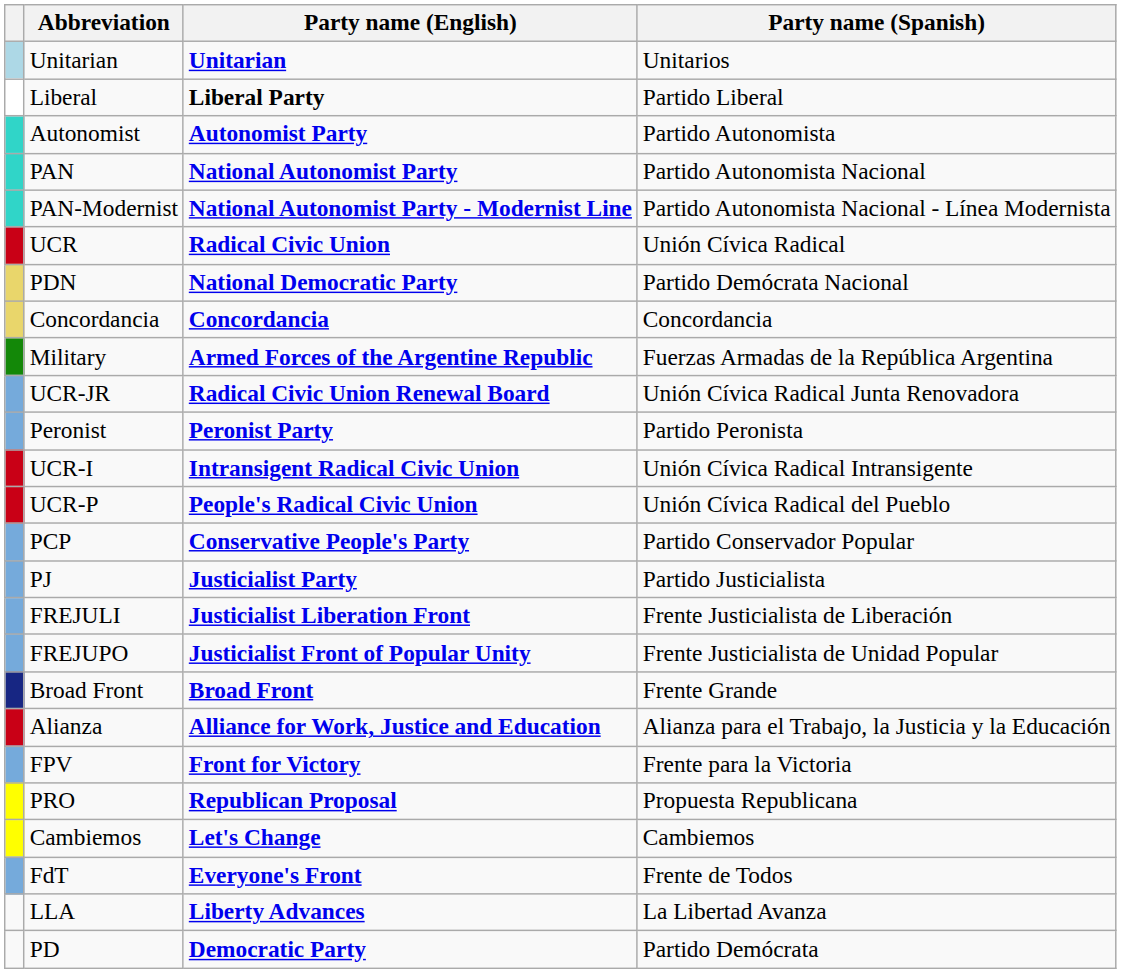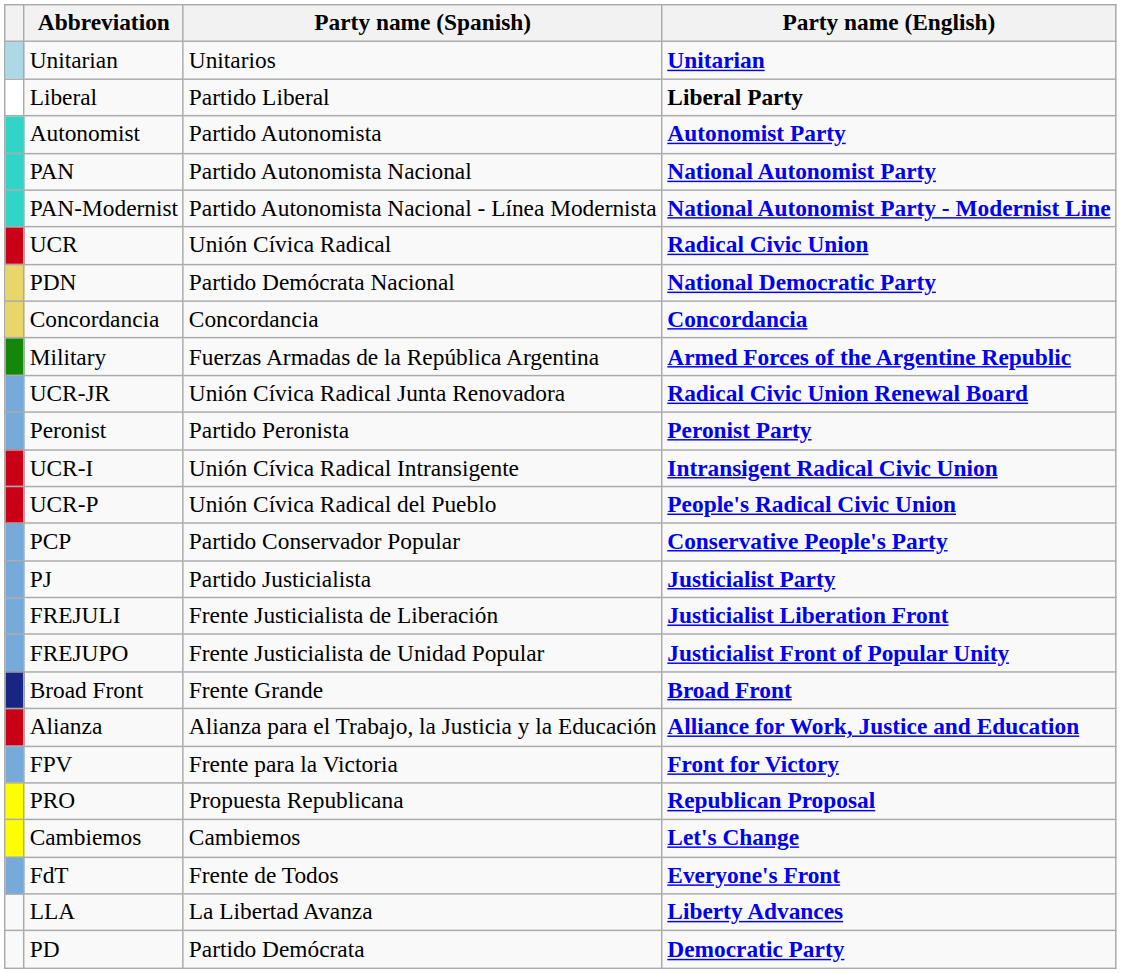columns swapped: (410, 23) <-> (877, 23)
